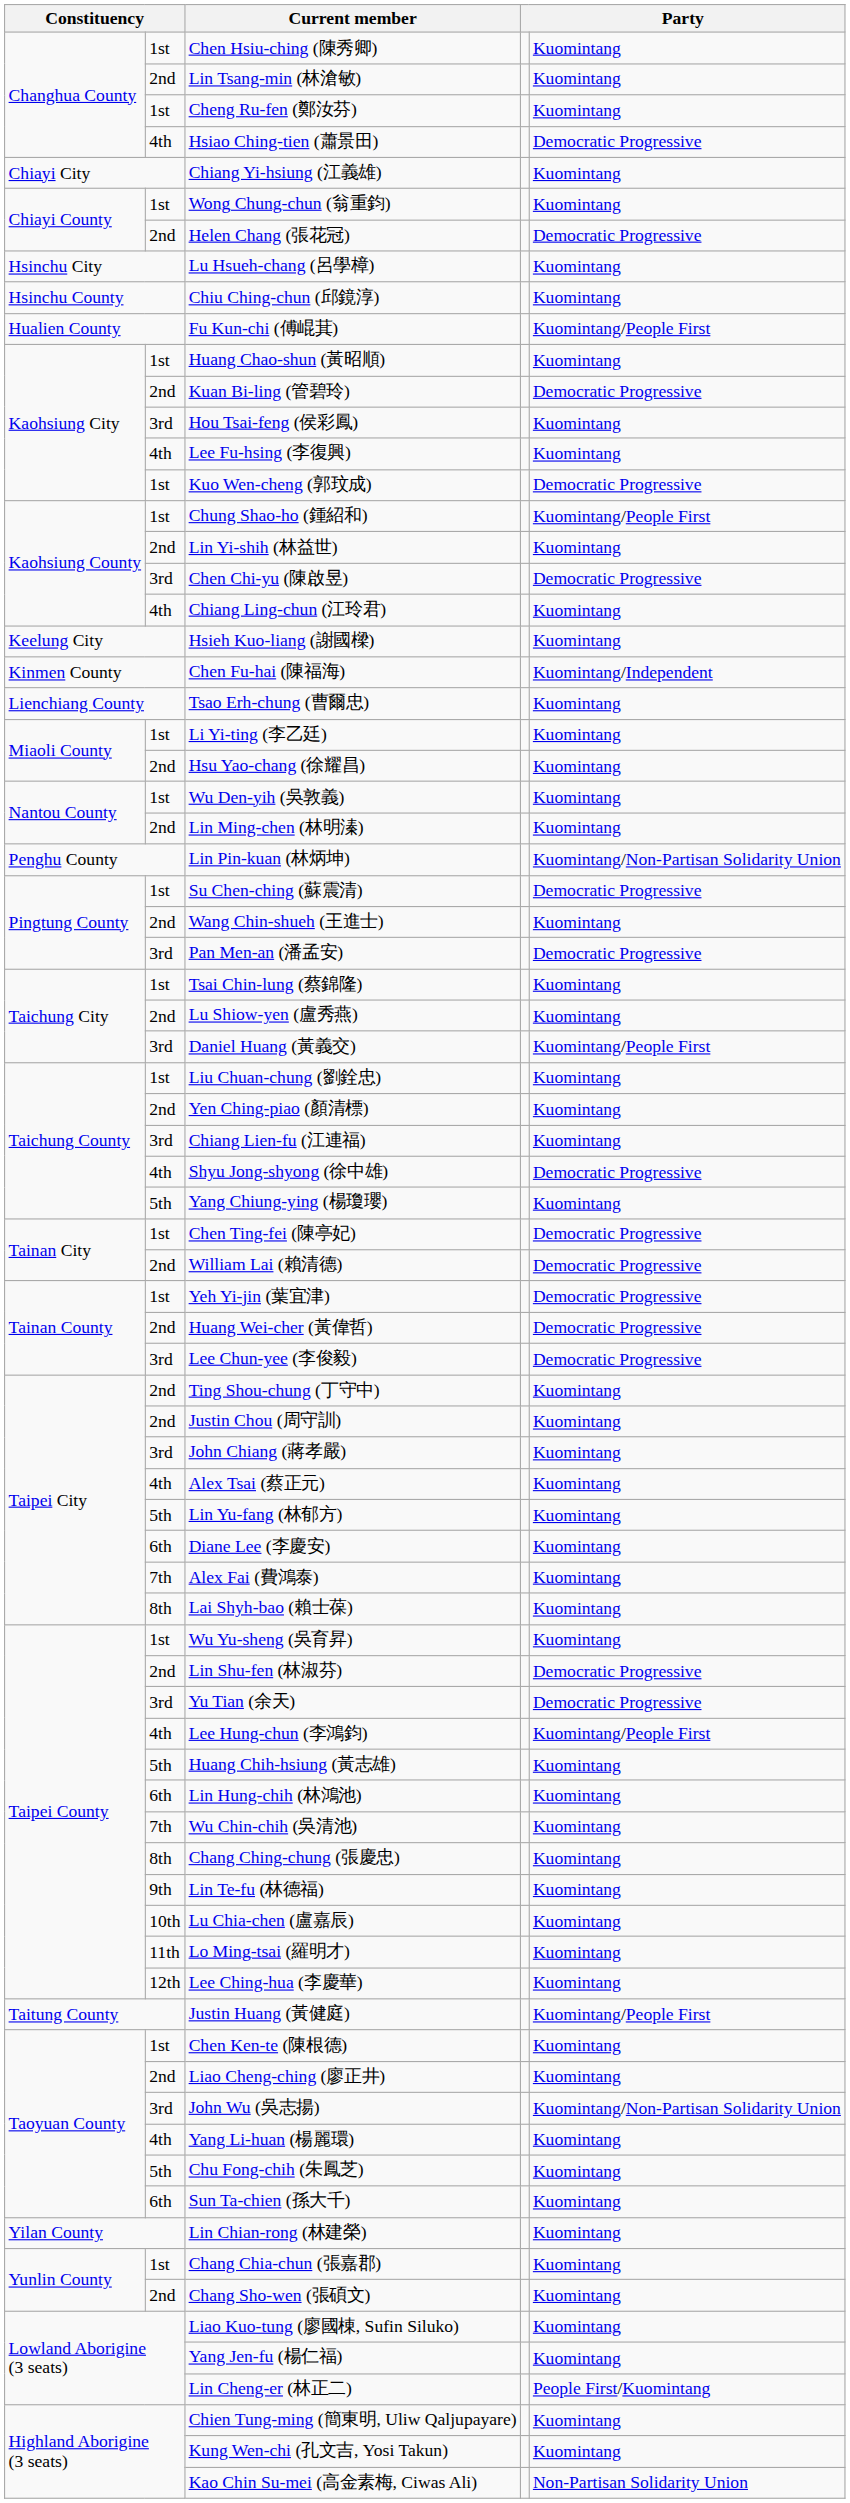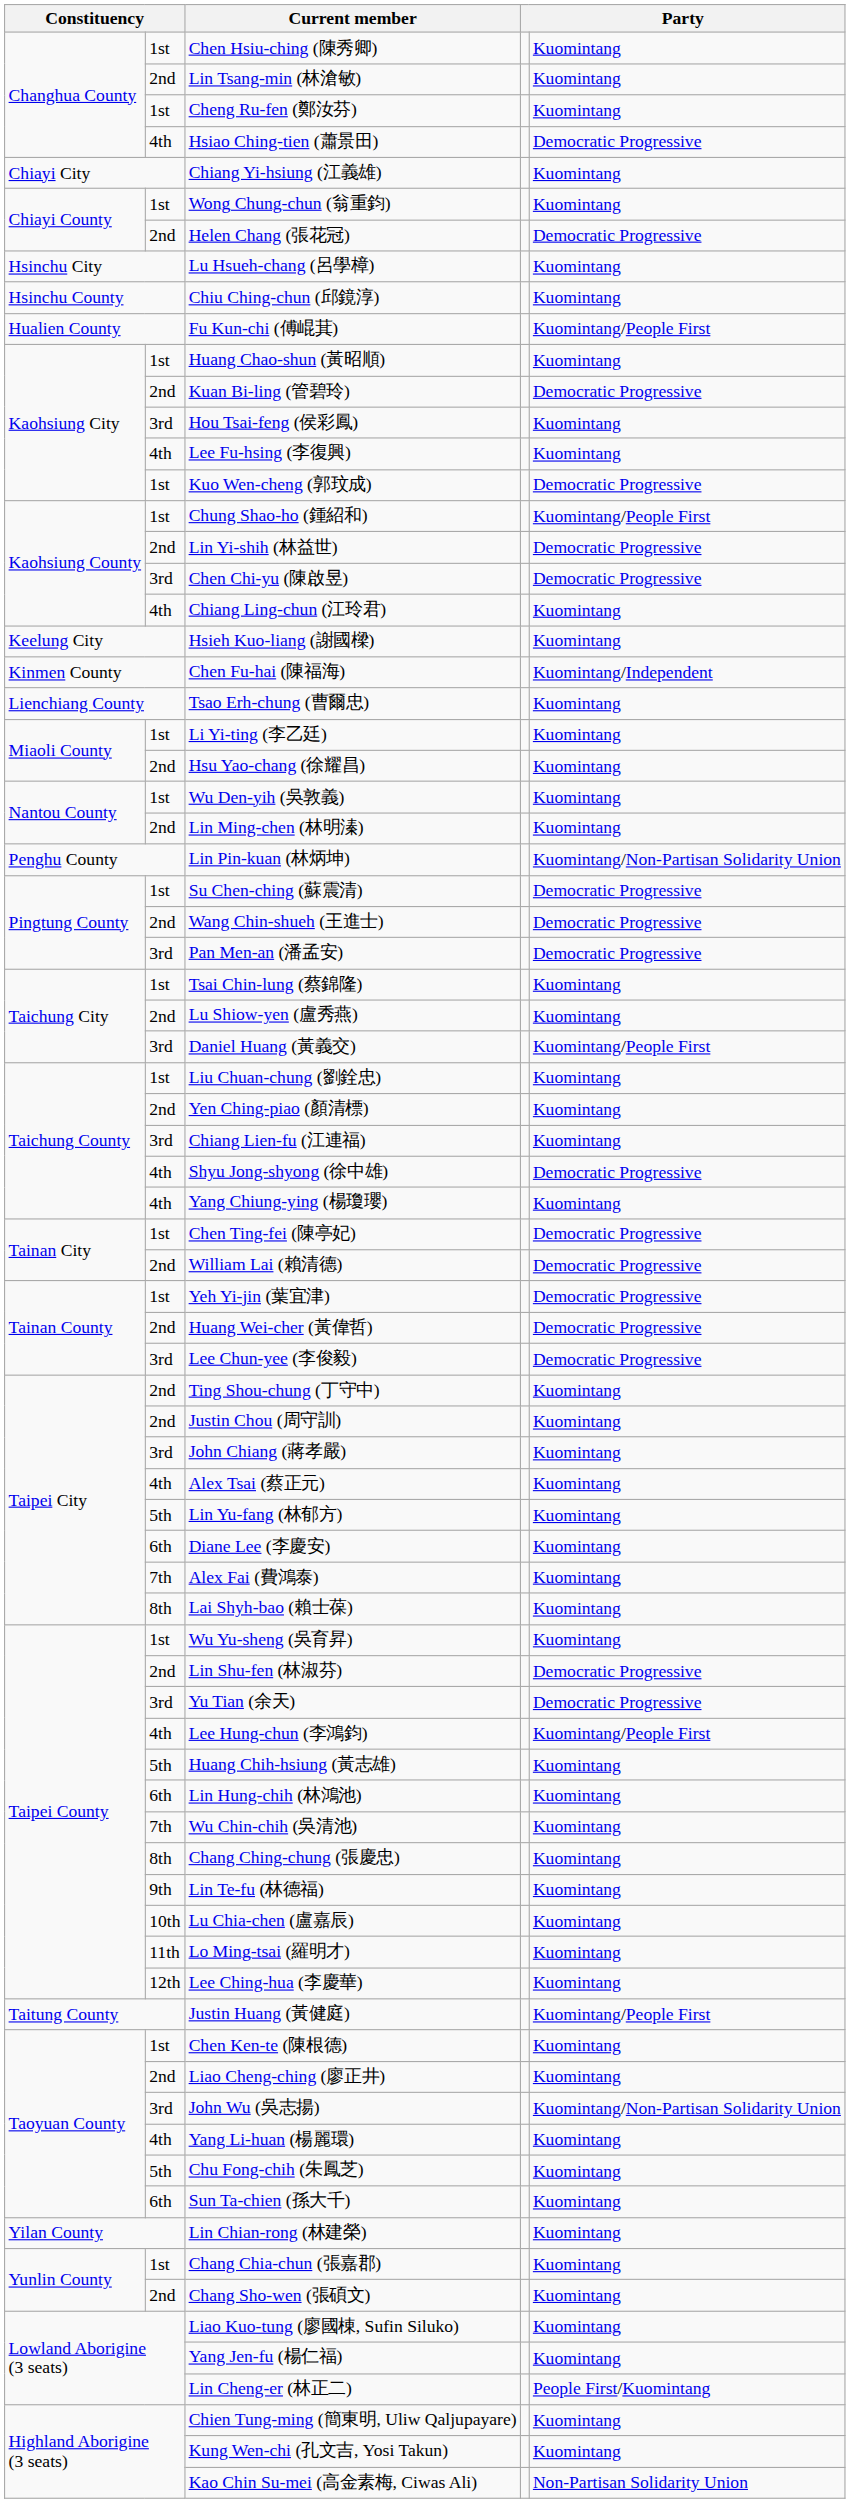(577, 547) Kuomintang -> (617, 547) Democratic Progressive
(577, 921) Kuomintang -> (617, 921) Democratic Progressive
(160, 1202) 5th -> (160, 1202) 4th
